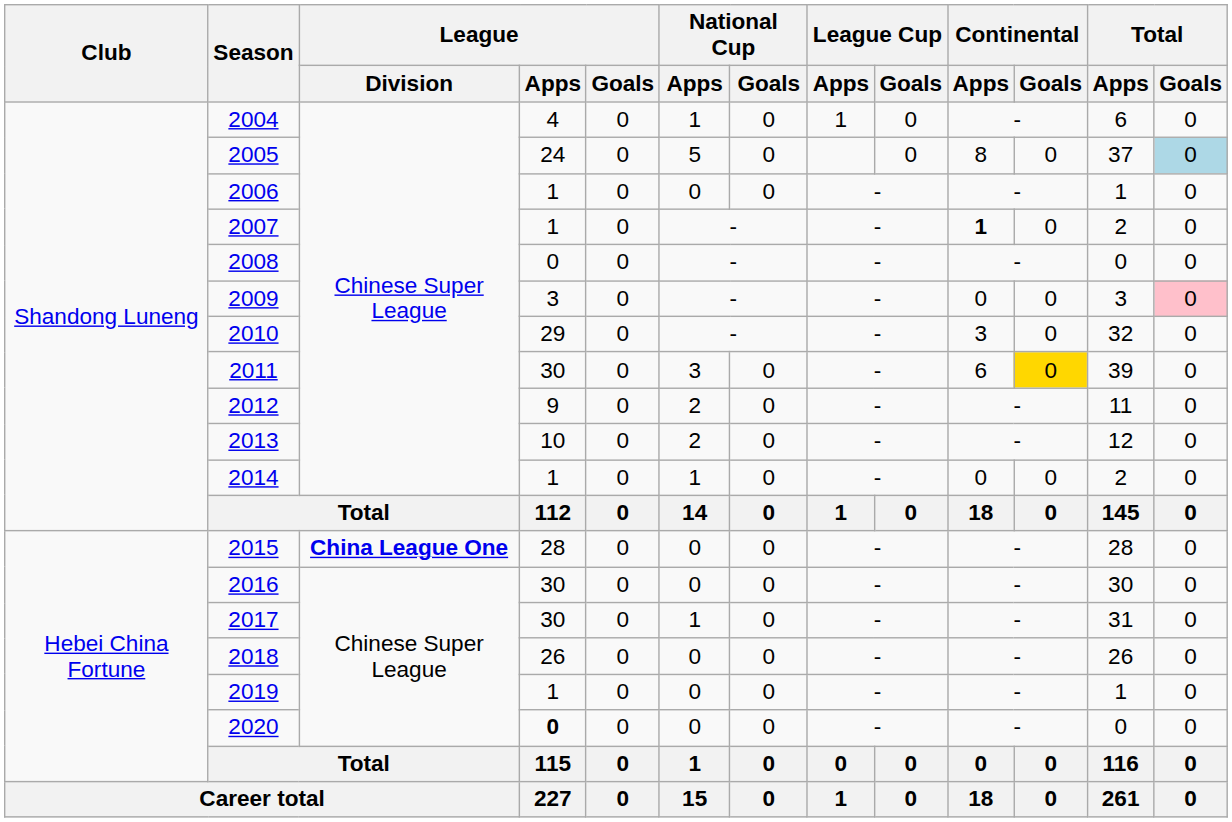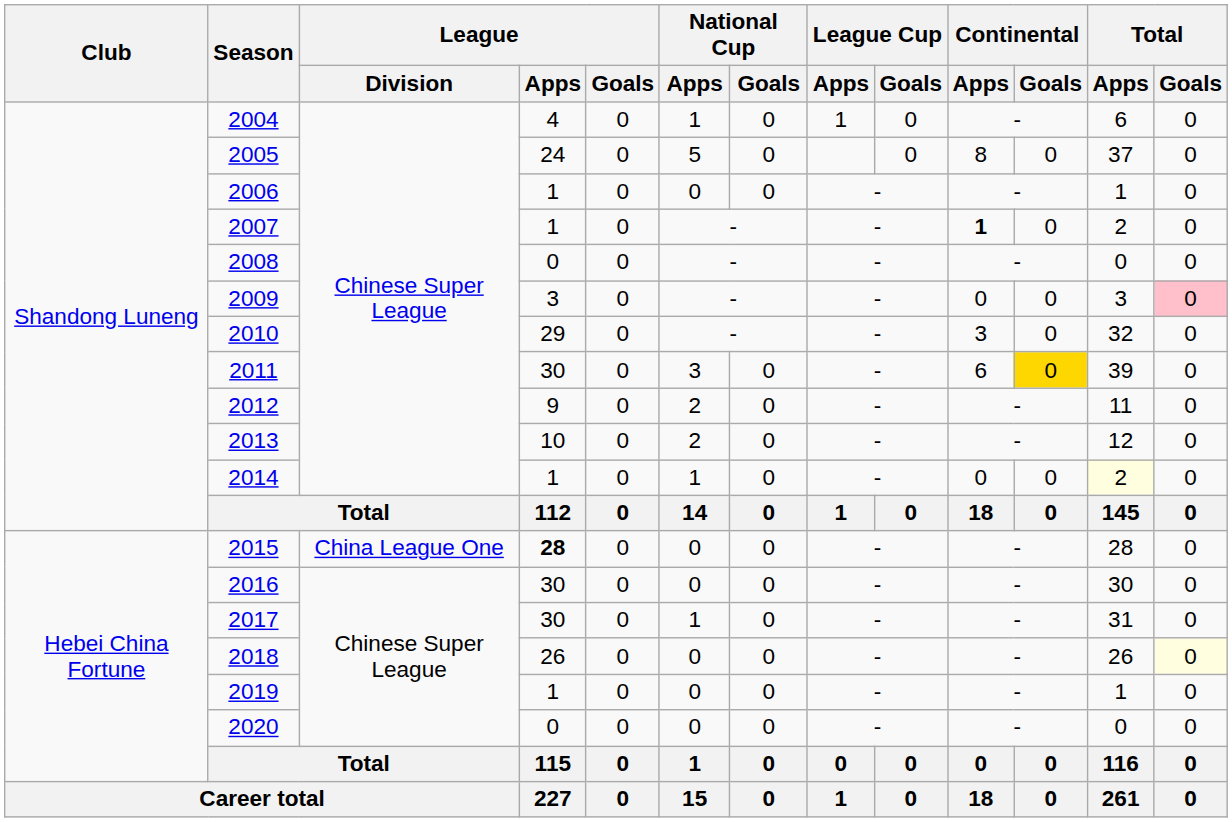(1191, 155) lightblue background -> (1191, 155) no background
(1121, 477) no background -> (1121, 477) lightyellow background
(409, 548) bold -> (409, 548) normal
(553, 548) normal -> (553, 548) bold
(1191, 656) no background -> (1191, 656) lightyellow background
(553, 727) bold -> (553, 727) normal
